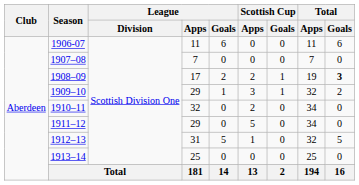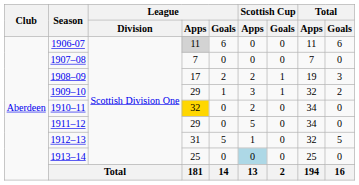(195, 44) no background -> (195, 44) lightgrey background
(340, 76) bold -> (340, 76) normal
(195, 108) no background -> (195, 108) gold background
(252, 156) no background -> (252, 156) lightblue background
